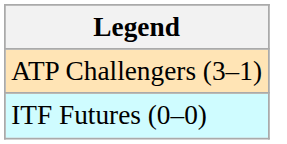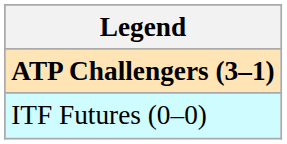(137, 70) normal -> (143, 70) bold
